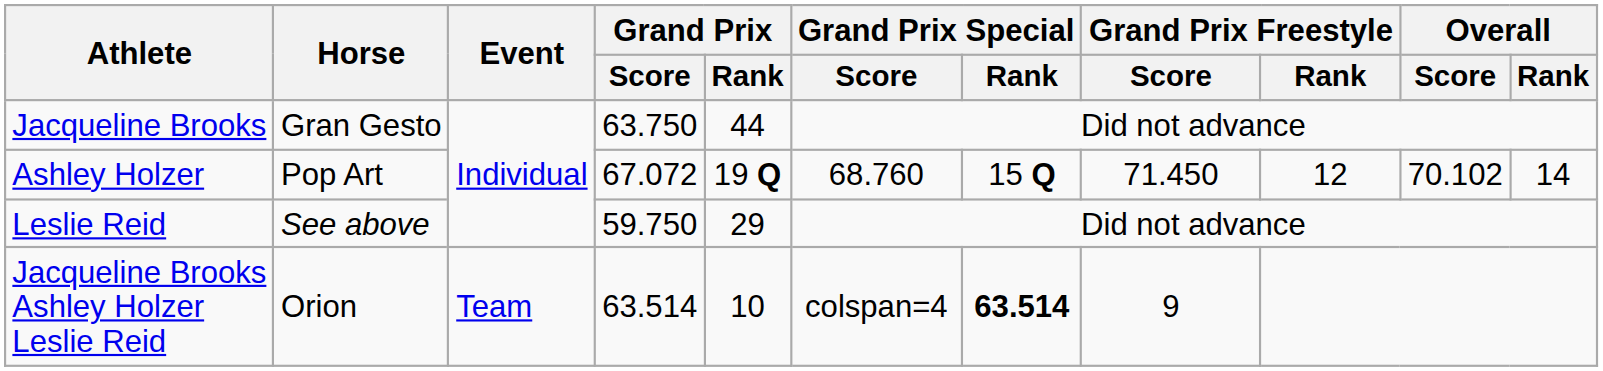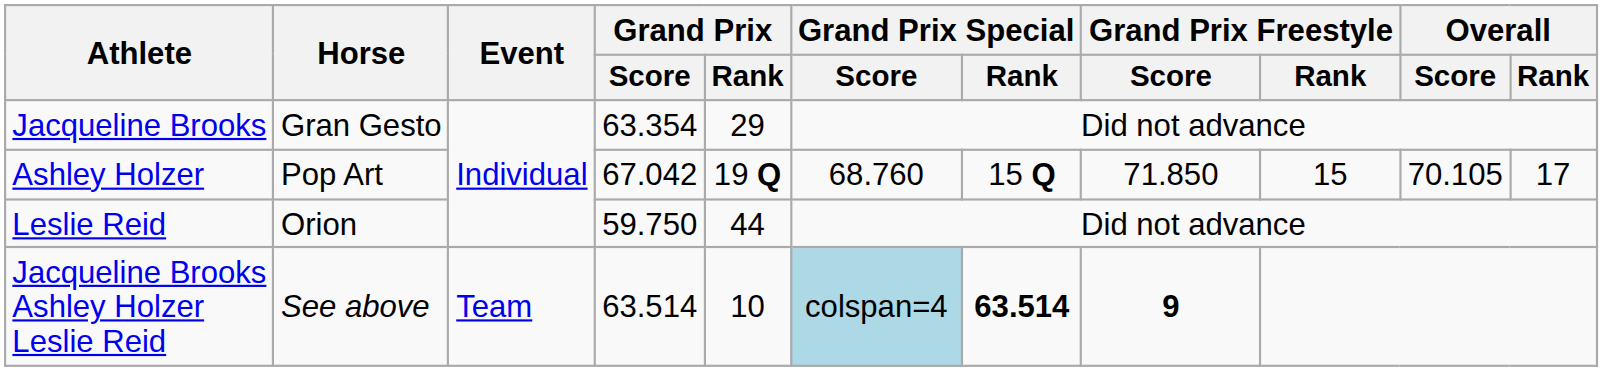(650, 126) 63.750 -> (650, 126) 63.354
(748, 126) 44 -> (748, 126) 29
(650, 175) 67.072 -> (650, 175) 67.042
(1171, 175) 71.450 -> (1171, 175) 71.850
(1330, 175) 12 -> (1330, 175) 15
(1455, 175) 70.102 -> (1455, 175) 70.105
(1553, 175) 14 -> (1553, 175) 17
(355, 224) See above -> (319, 224) Orion
(748, 224) 29 -> (748, 224) 44
(319, 308) Orion -> (355, 308) See above
(876, 308) no background -> (876, 308) lightblue background
(1171, 308) normal -> (1171, 308) bold
